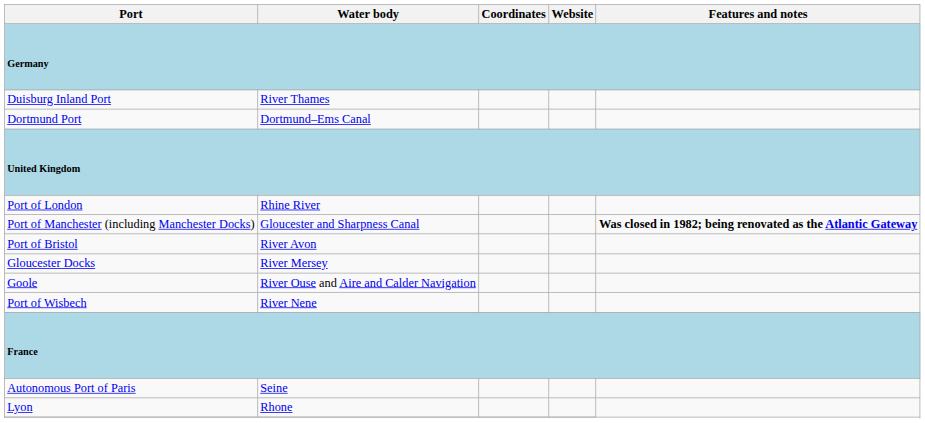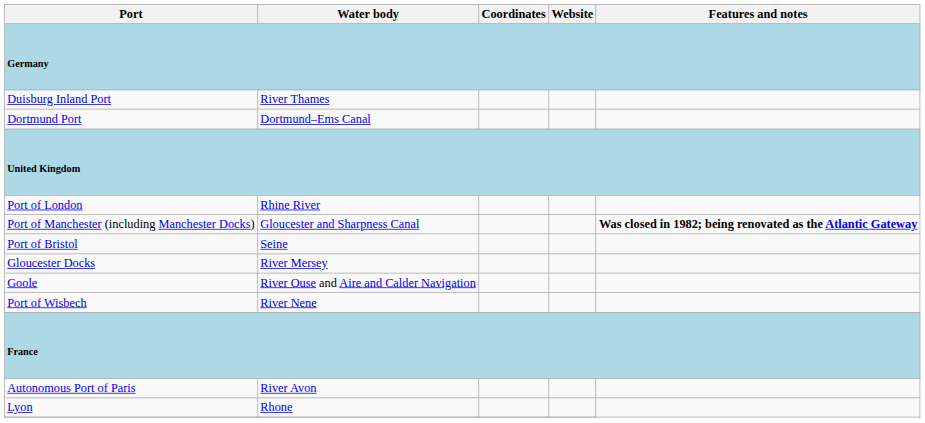(288, 243) River Avon -> (274, 243) Seine
(274, 388) Seine -> (288, 388) River Avon
